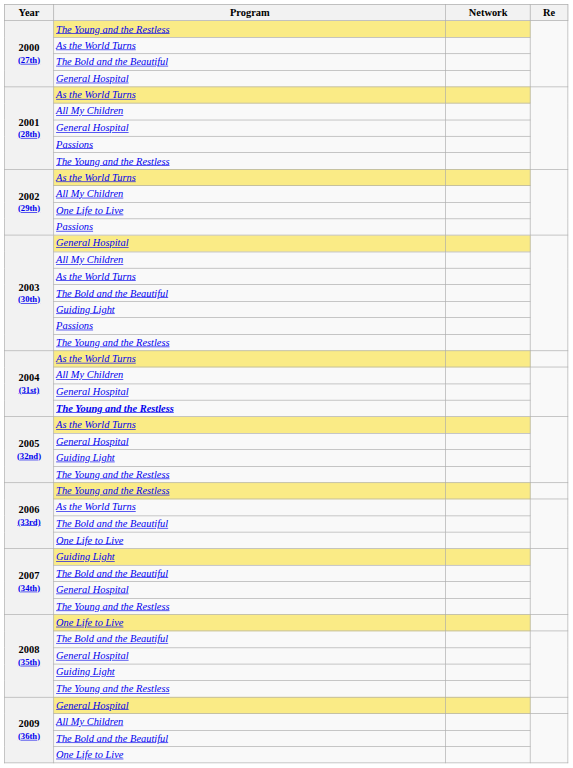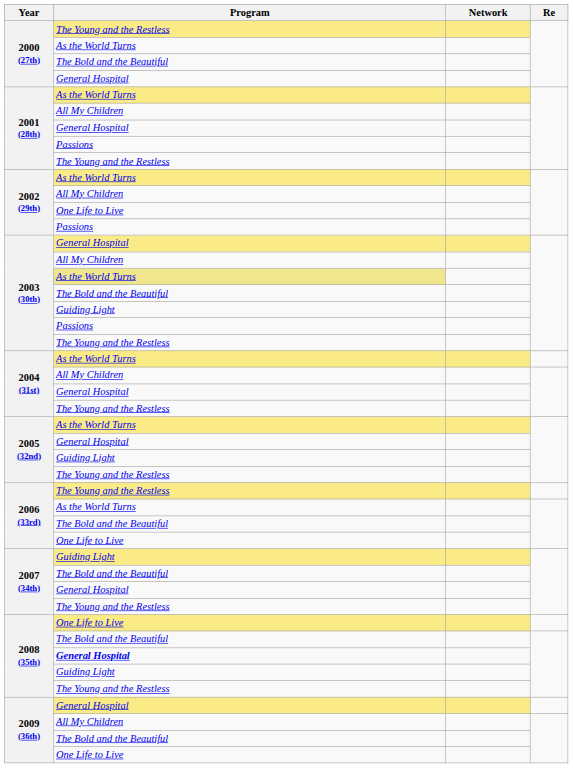(96, 276) no background -> (96, 276) khaki background
(115, 408) bold -> (113, 408) normal
(92, 656) normal -> (93, 656) bold
